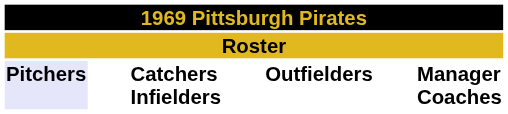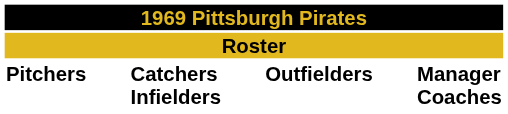(46, 74) lavender background -> (46, 74) no background
